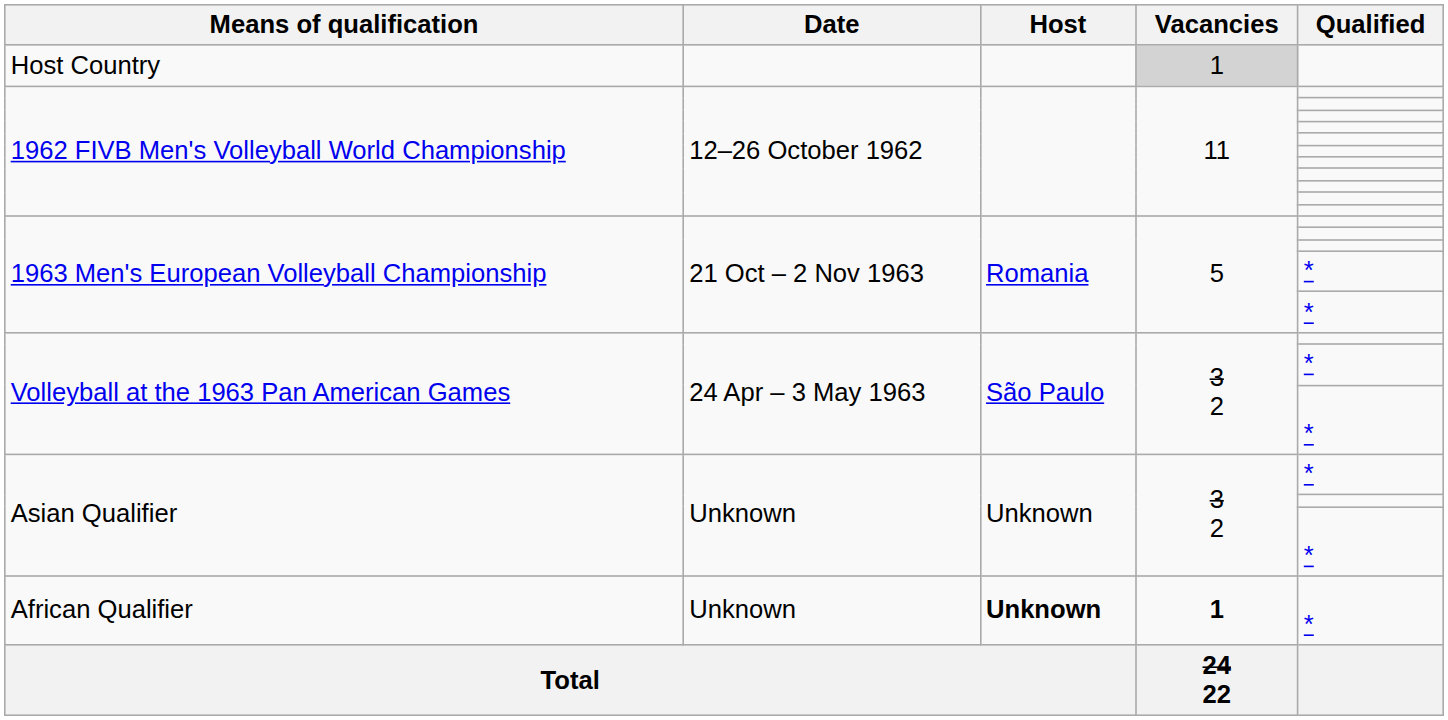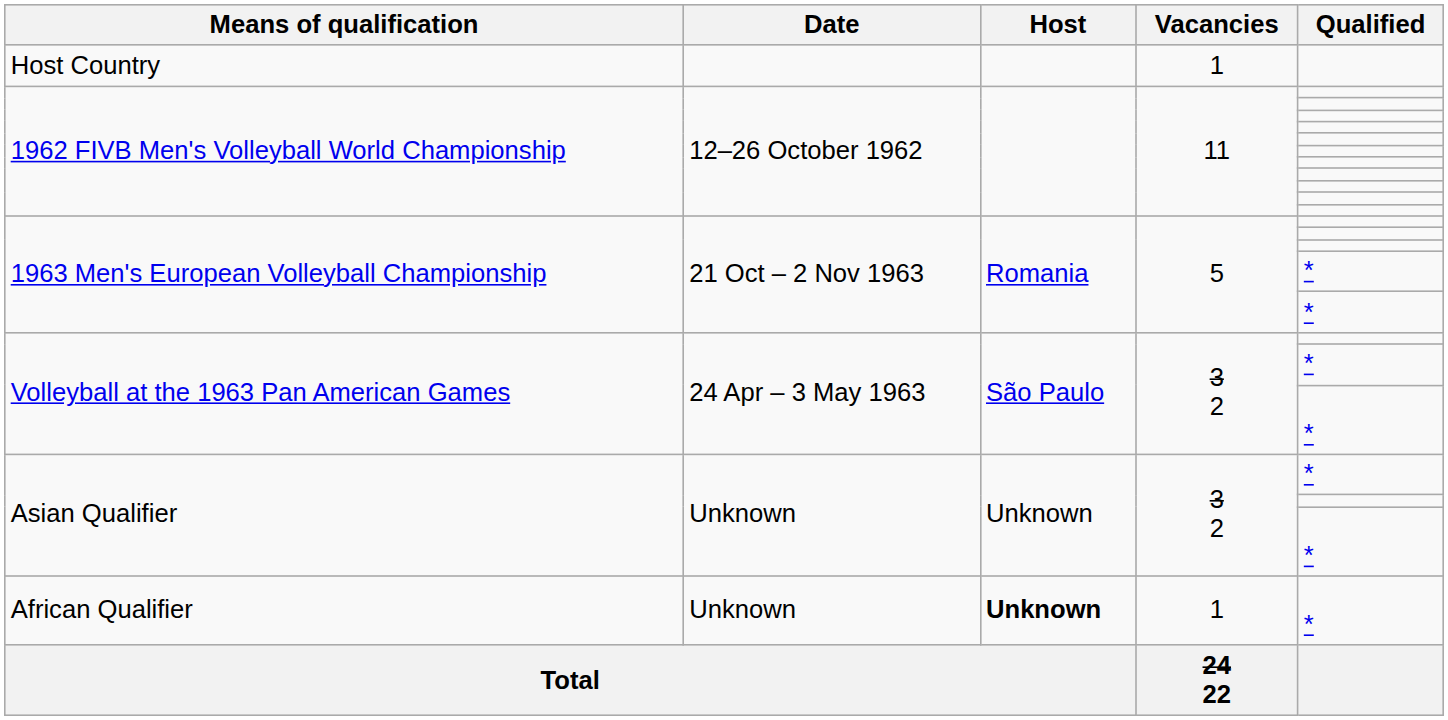(1217, 65) lightgrey background -> (1217, 65) no background
(1217, 610) bold -> (1217, 610) normal
